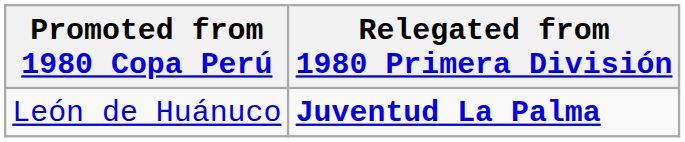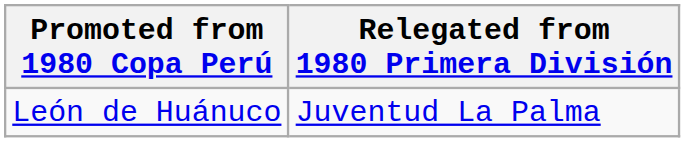(448, 113) bold -> (448, 113) normal
